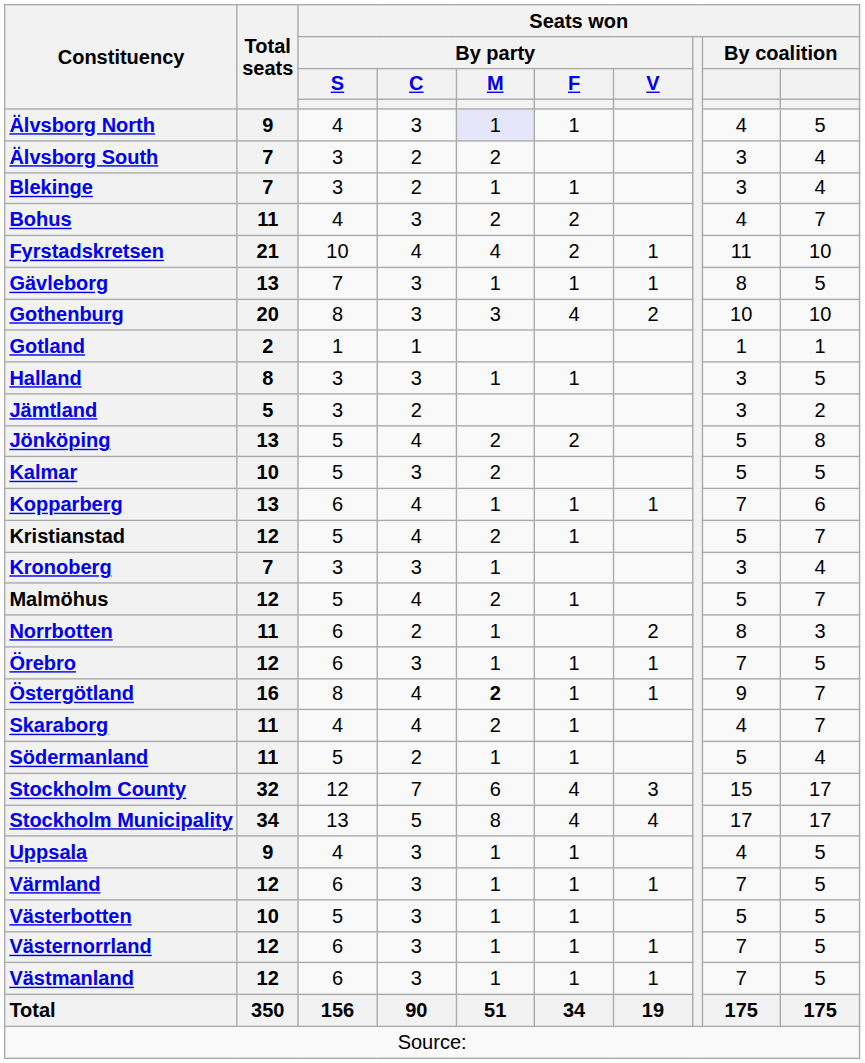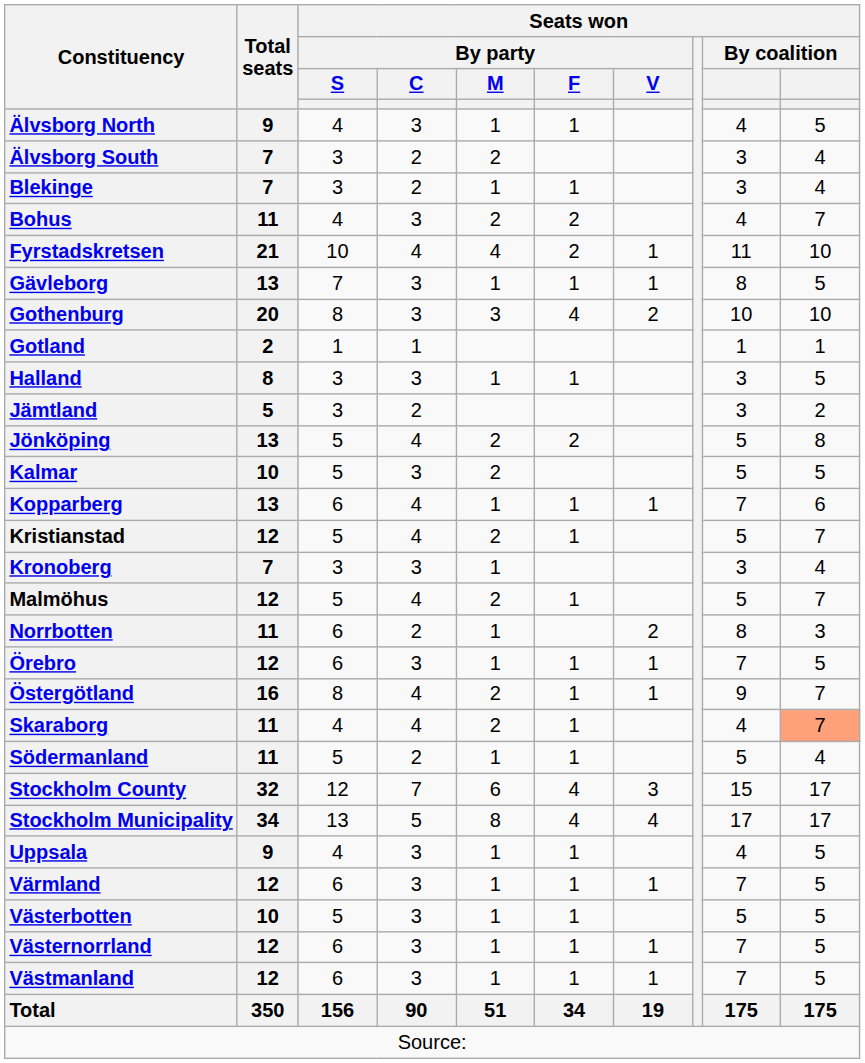(495, 125) lavender background -> (495, 125) no background
(495, 694) bold -> (495, 694) normal
(820, 726) no background -> (820, 726) lightsalmon background
